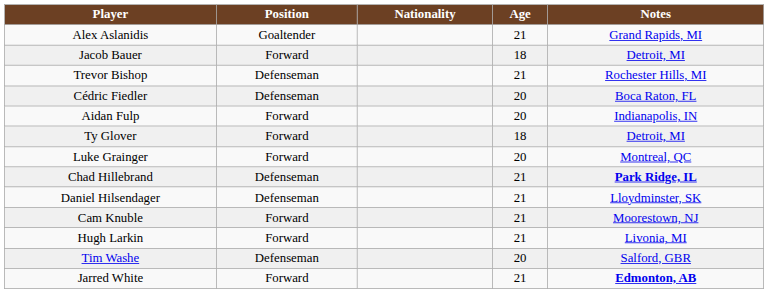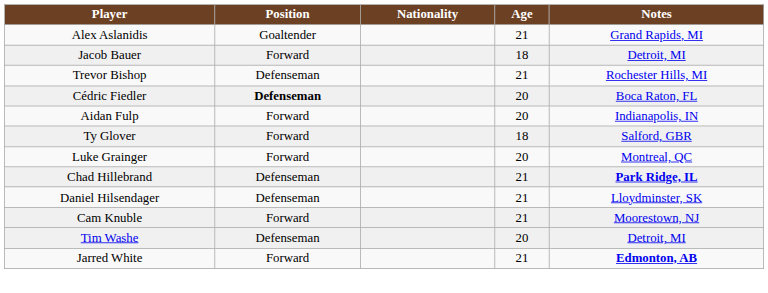(287, 95) normal -> (288, 95) bold
(656, 136) Detroit, MI -> (657, 136) Salford, GBR
- row: (110, 237)
(656, 258) Salford, GBR -> (657, 237) Detroit, MI
